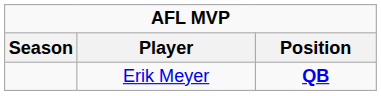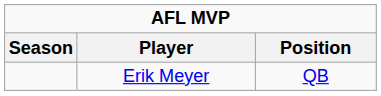(316, 76) bold -> (316, 76) normal
